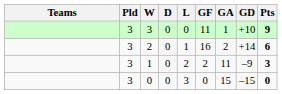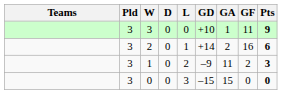columns swapped: (205, 13) <-> (247, 13)
